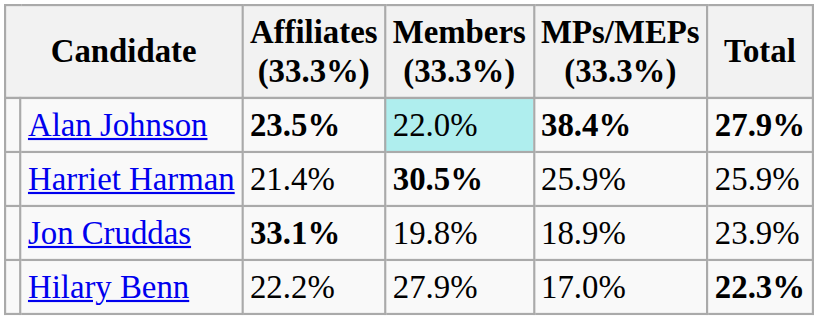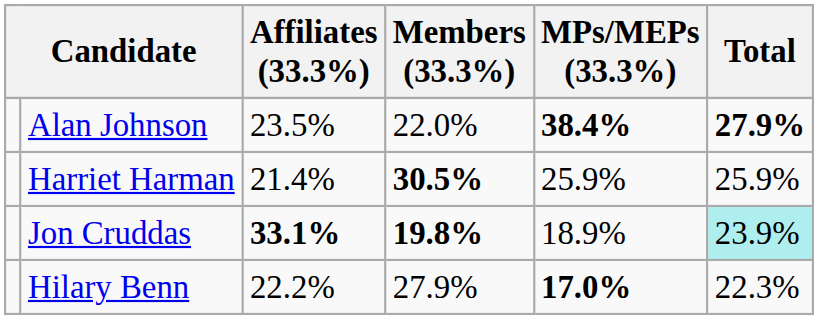(295, 124) bold -> (292, 124) normal
(435, 124) paleturquoise background -> (435, 124) no background
(435, 233) normal -> (438, 233) bold
(757, 233) no background -> (757, 233) paleturquoise background
(583, 287) normal -> (586, 287) bold
(760, 287) bold -> (757, 287) normal
